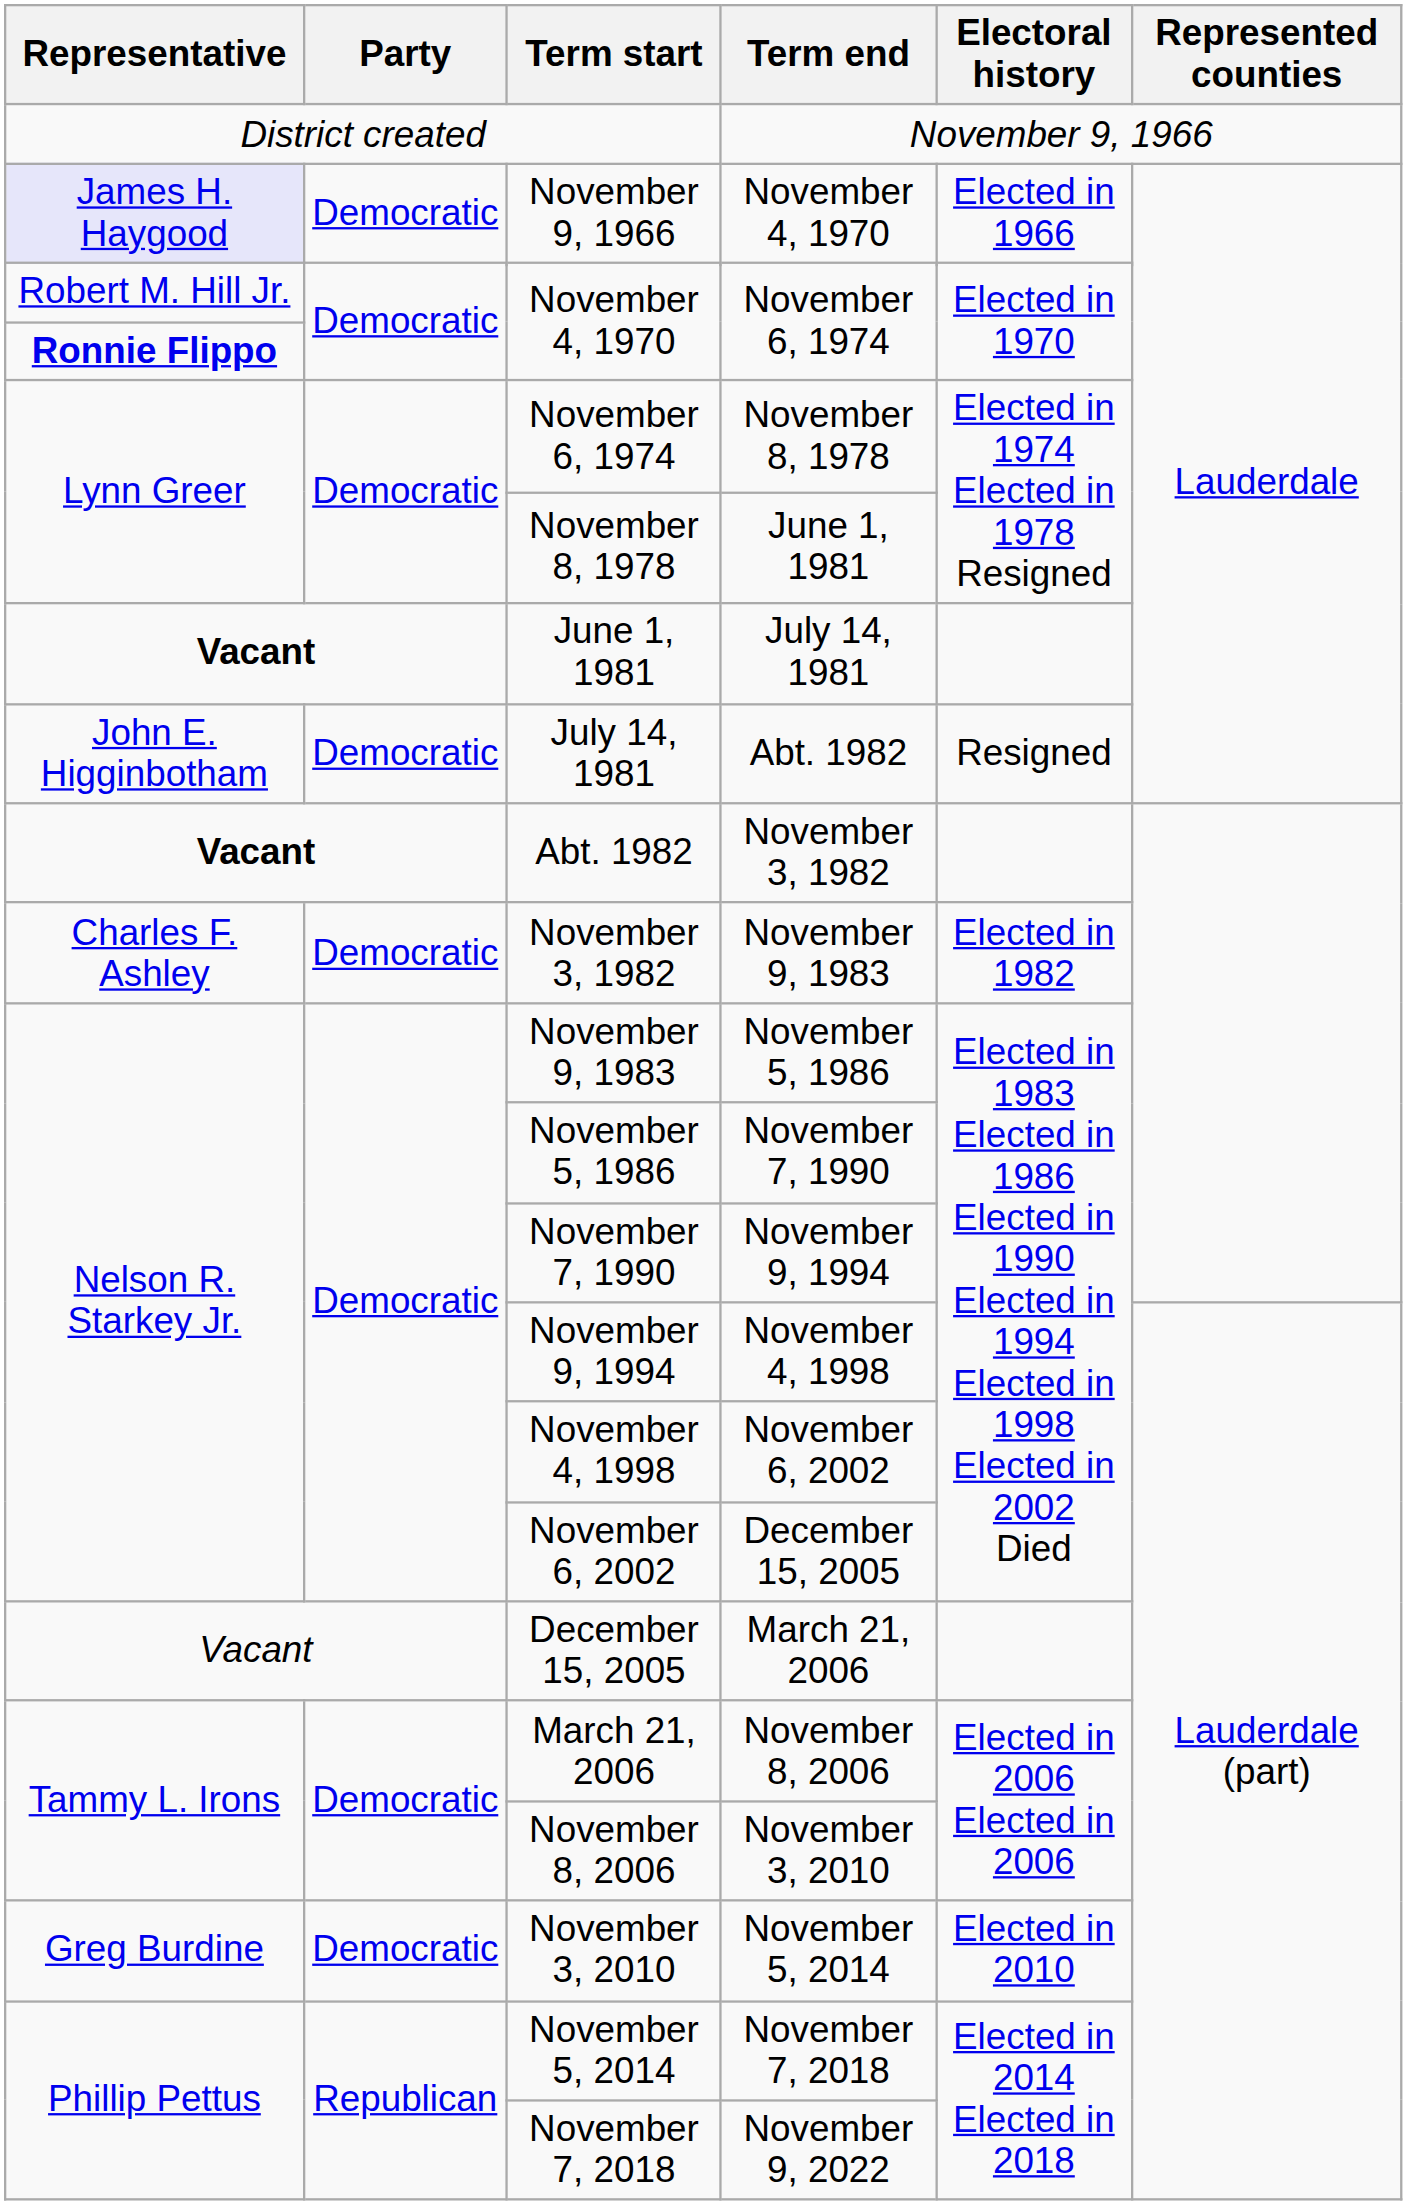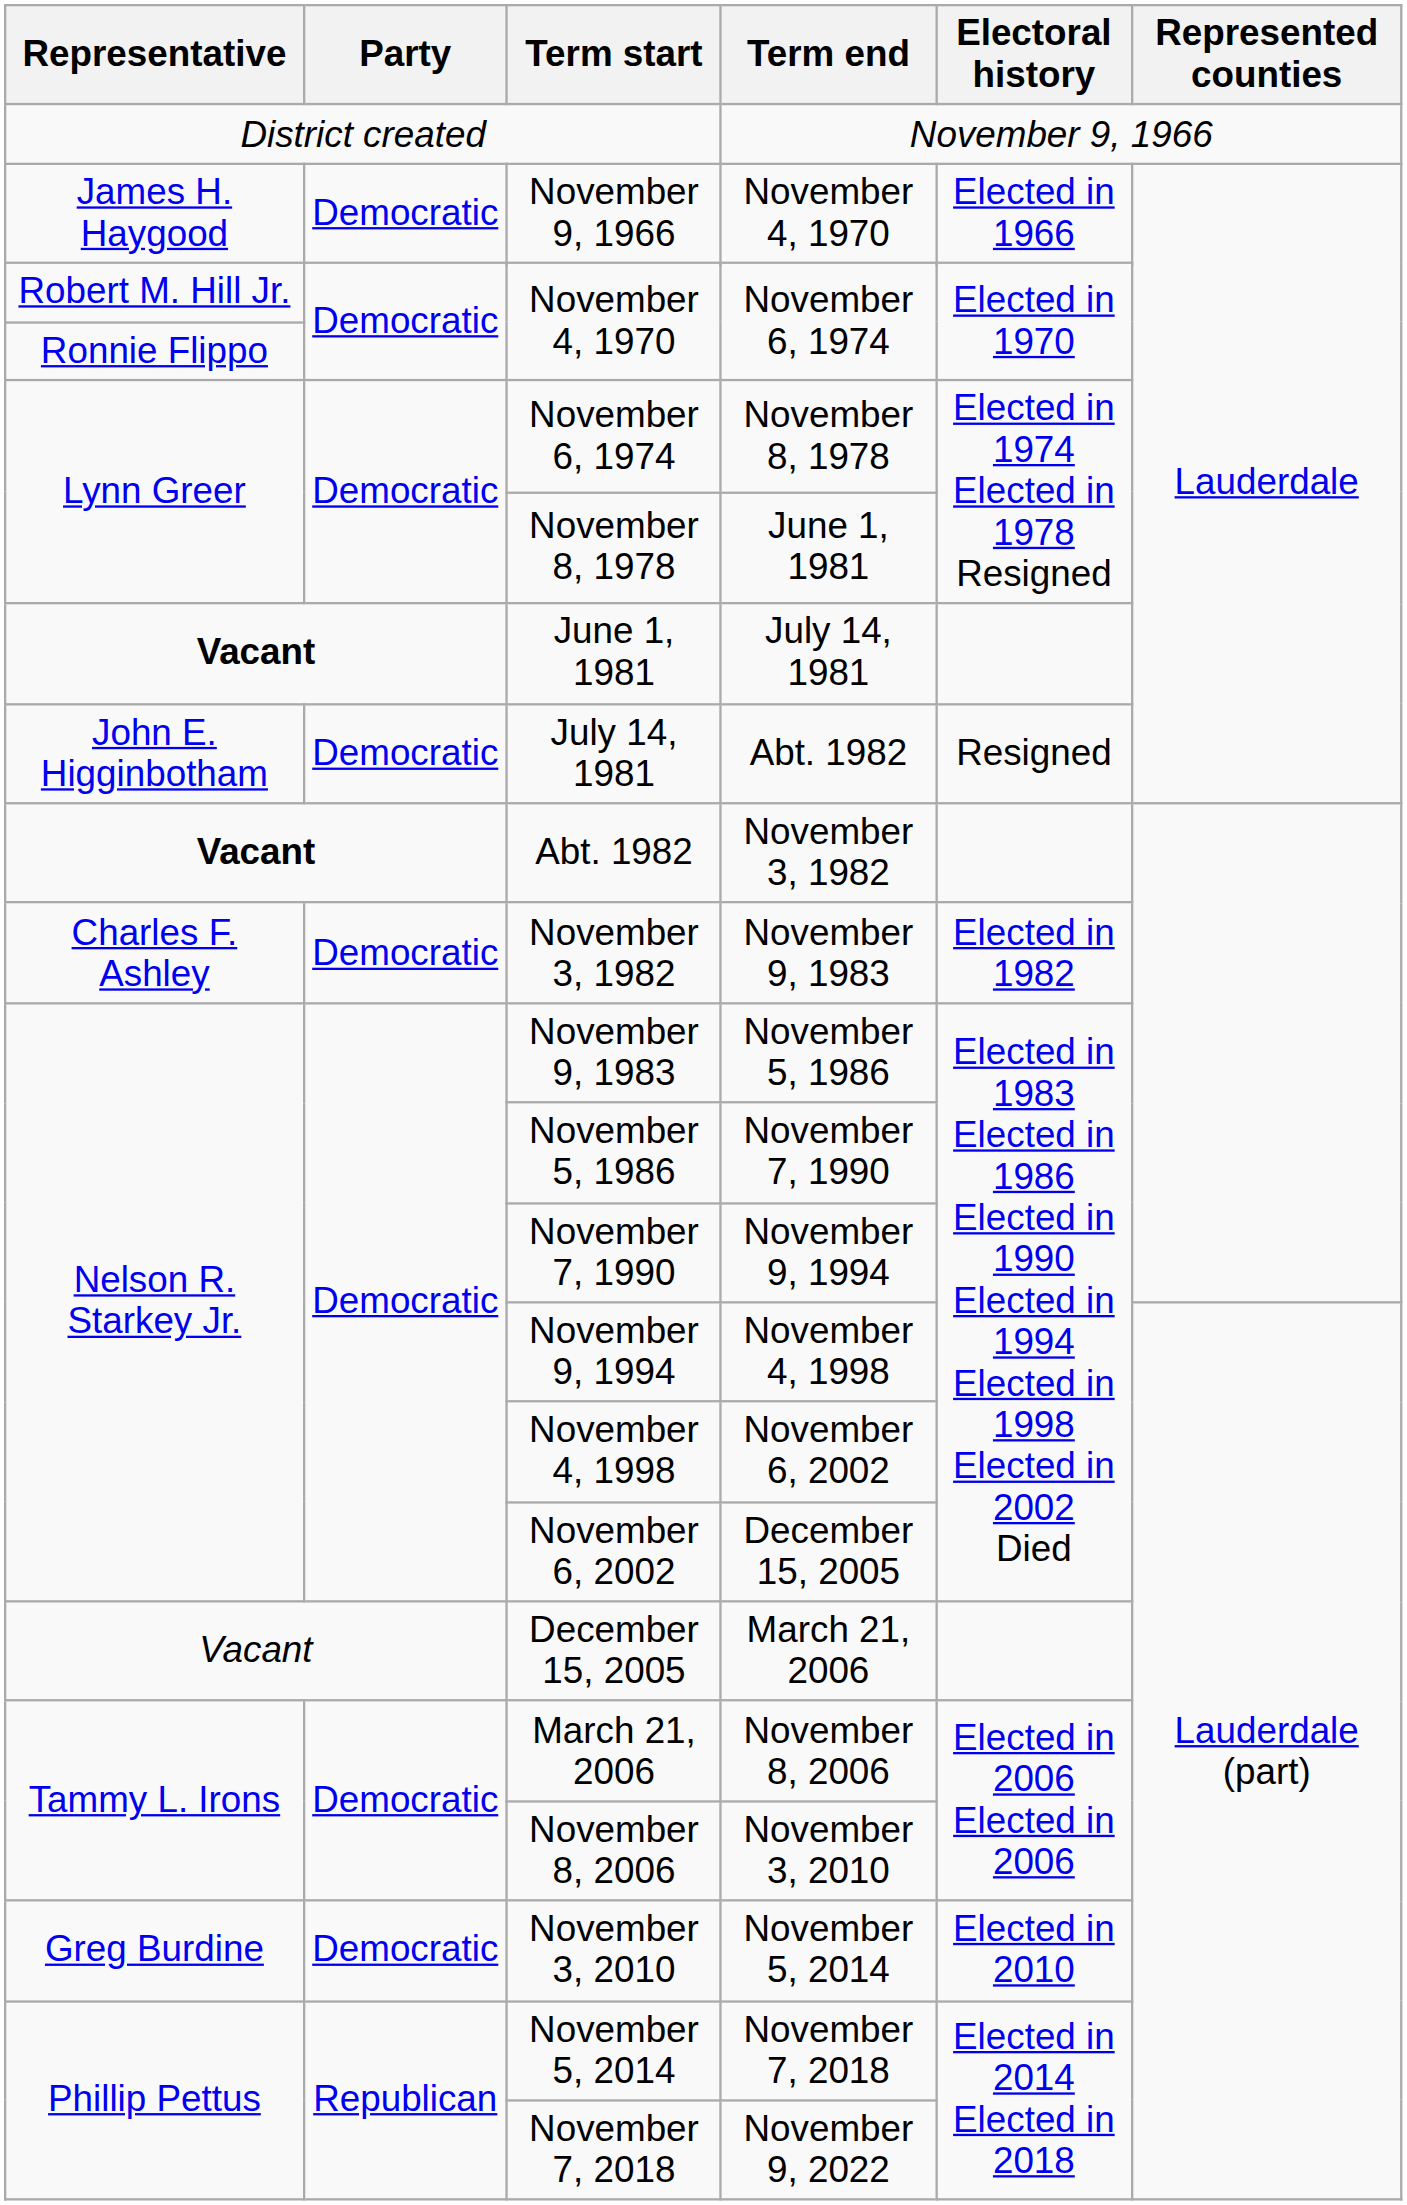(154, 212) lavender background -> (154, 212) no background
(154, 349) bold -> (154, 349) normal
